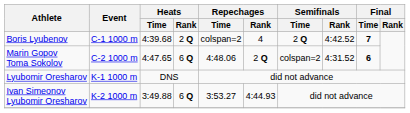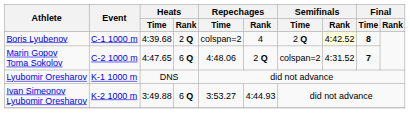(340, 39) no background -> (340, 39) lightyellow background
(368, 39) 7 -> (368, 39) 8
(368, 58) 6 -> (368, 58) 7
